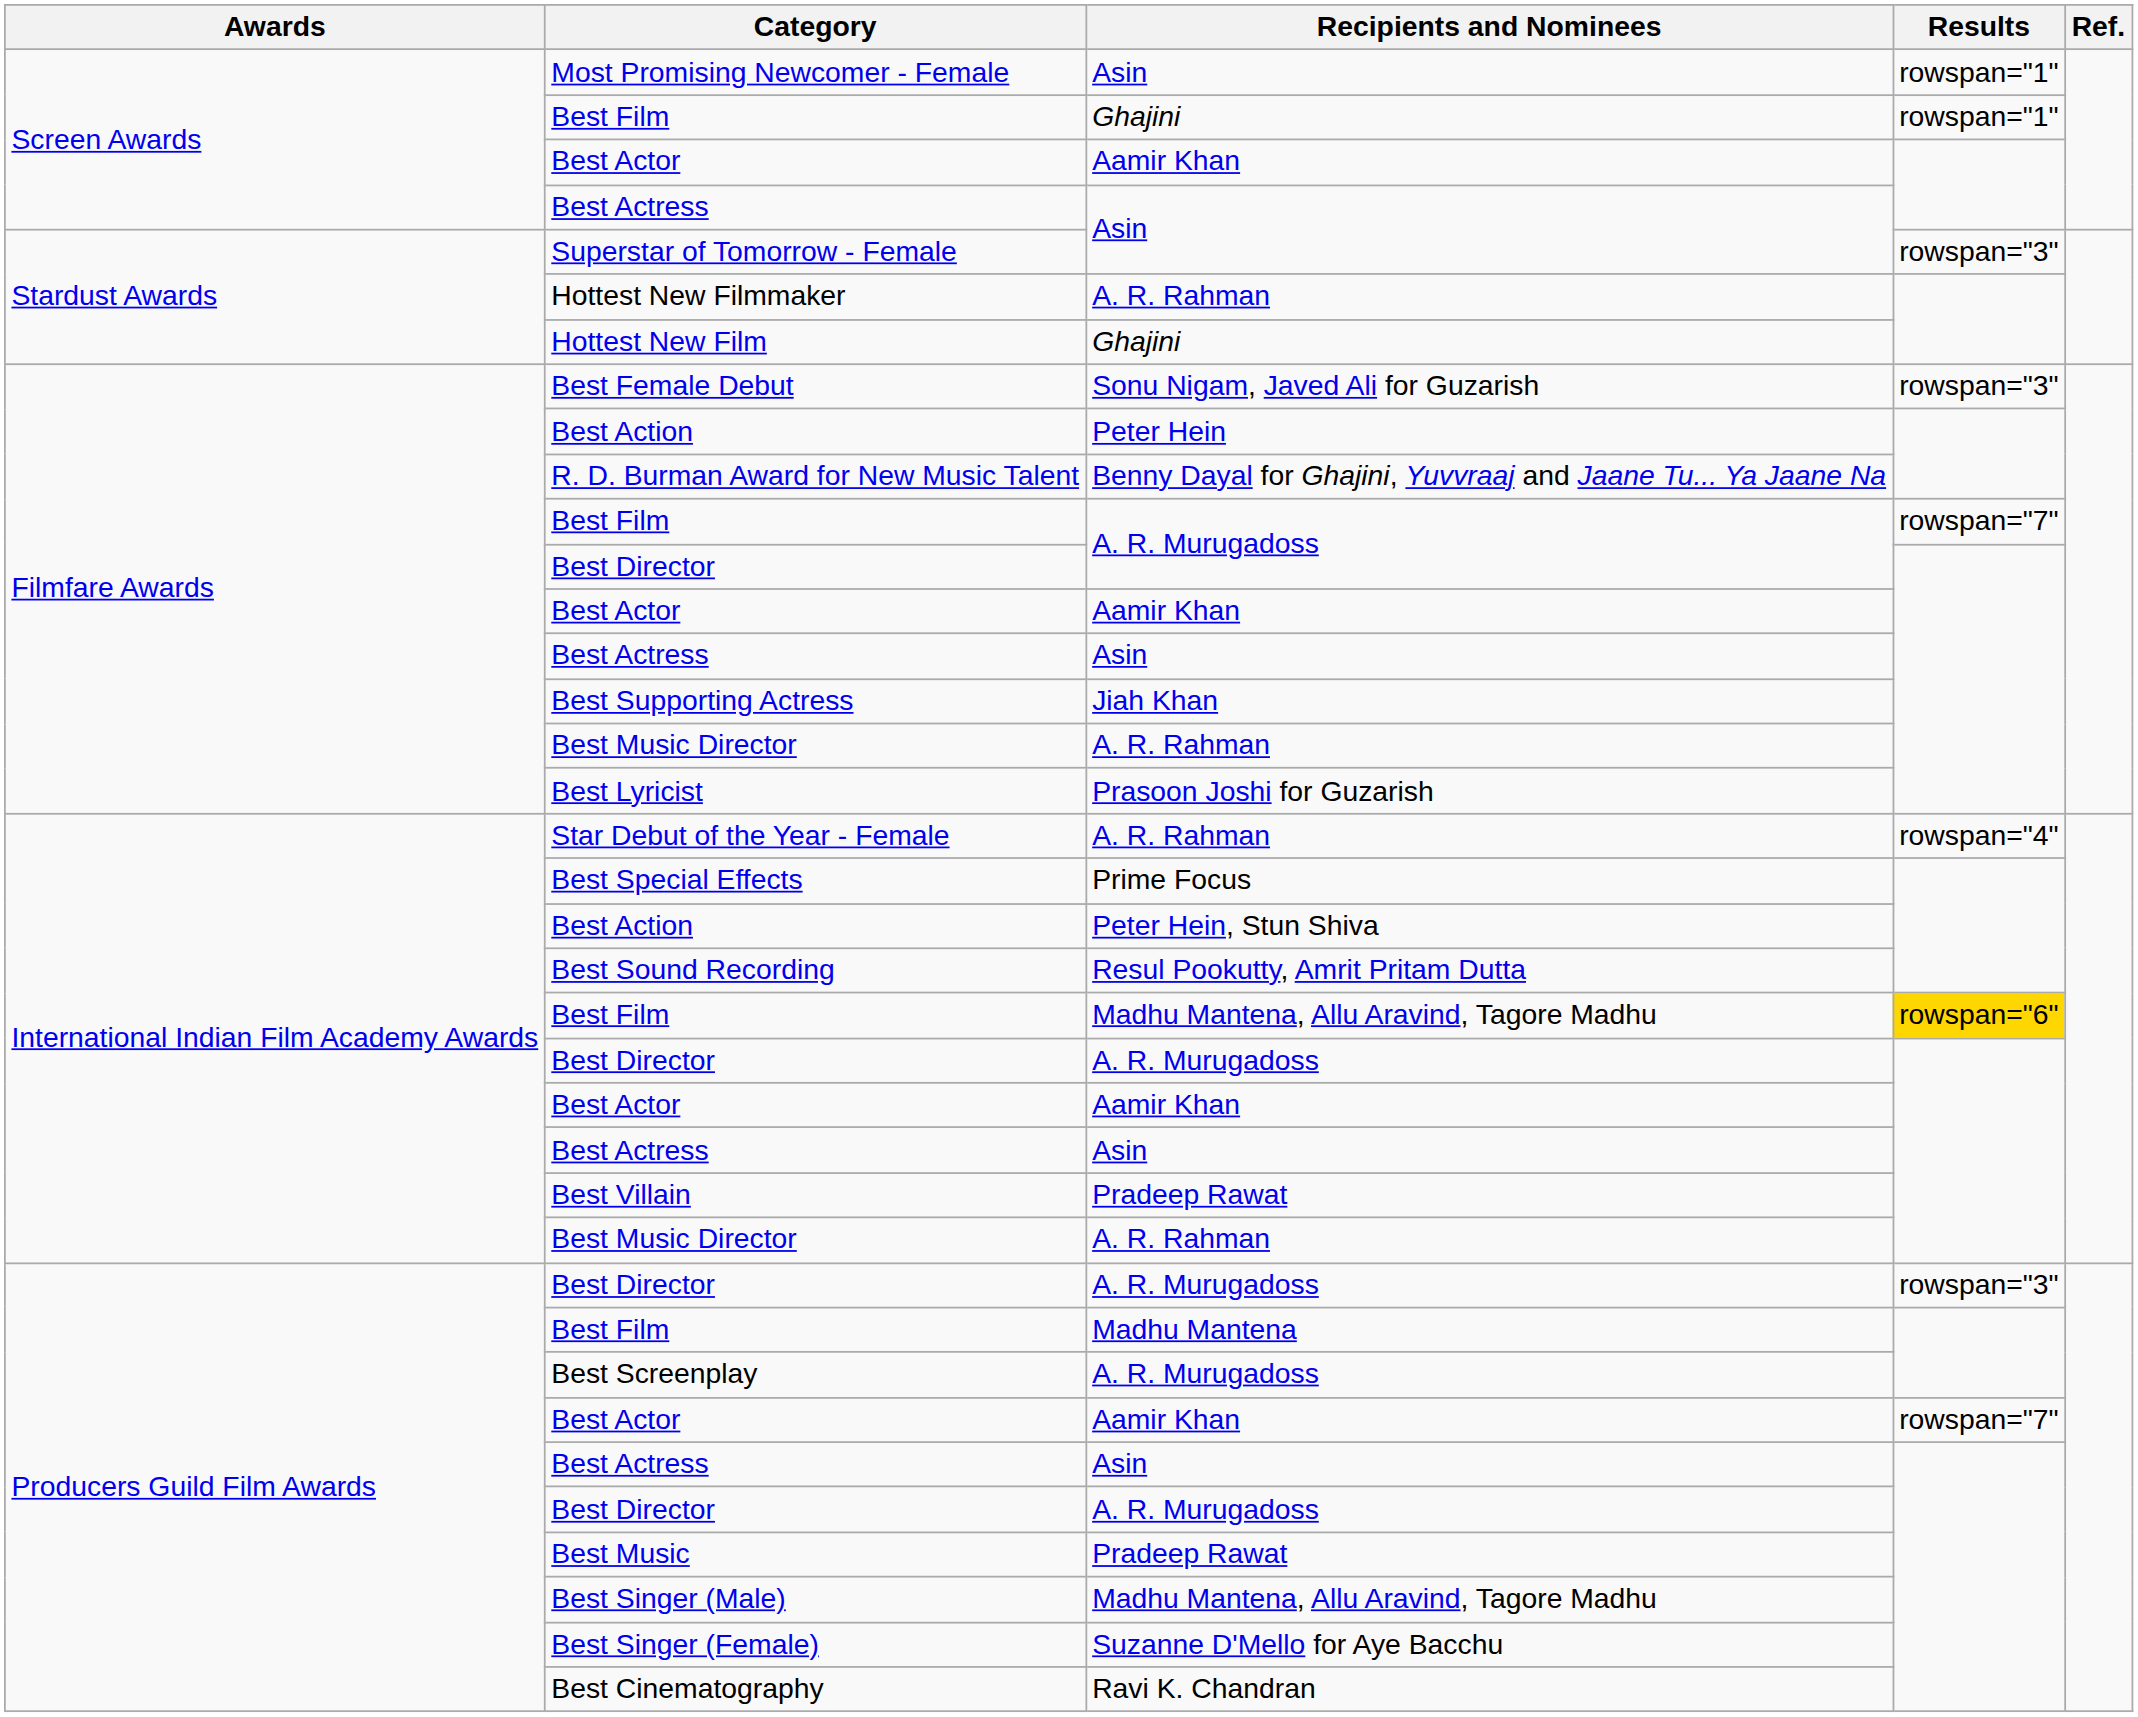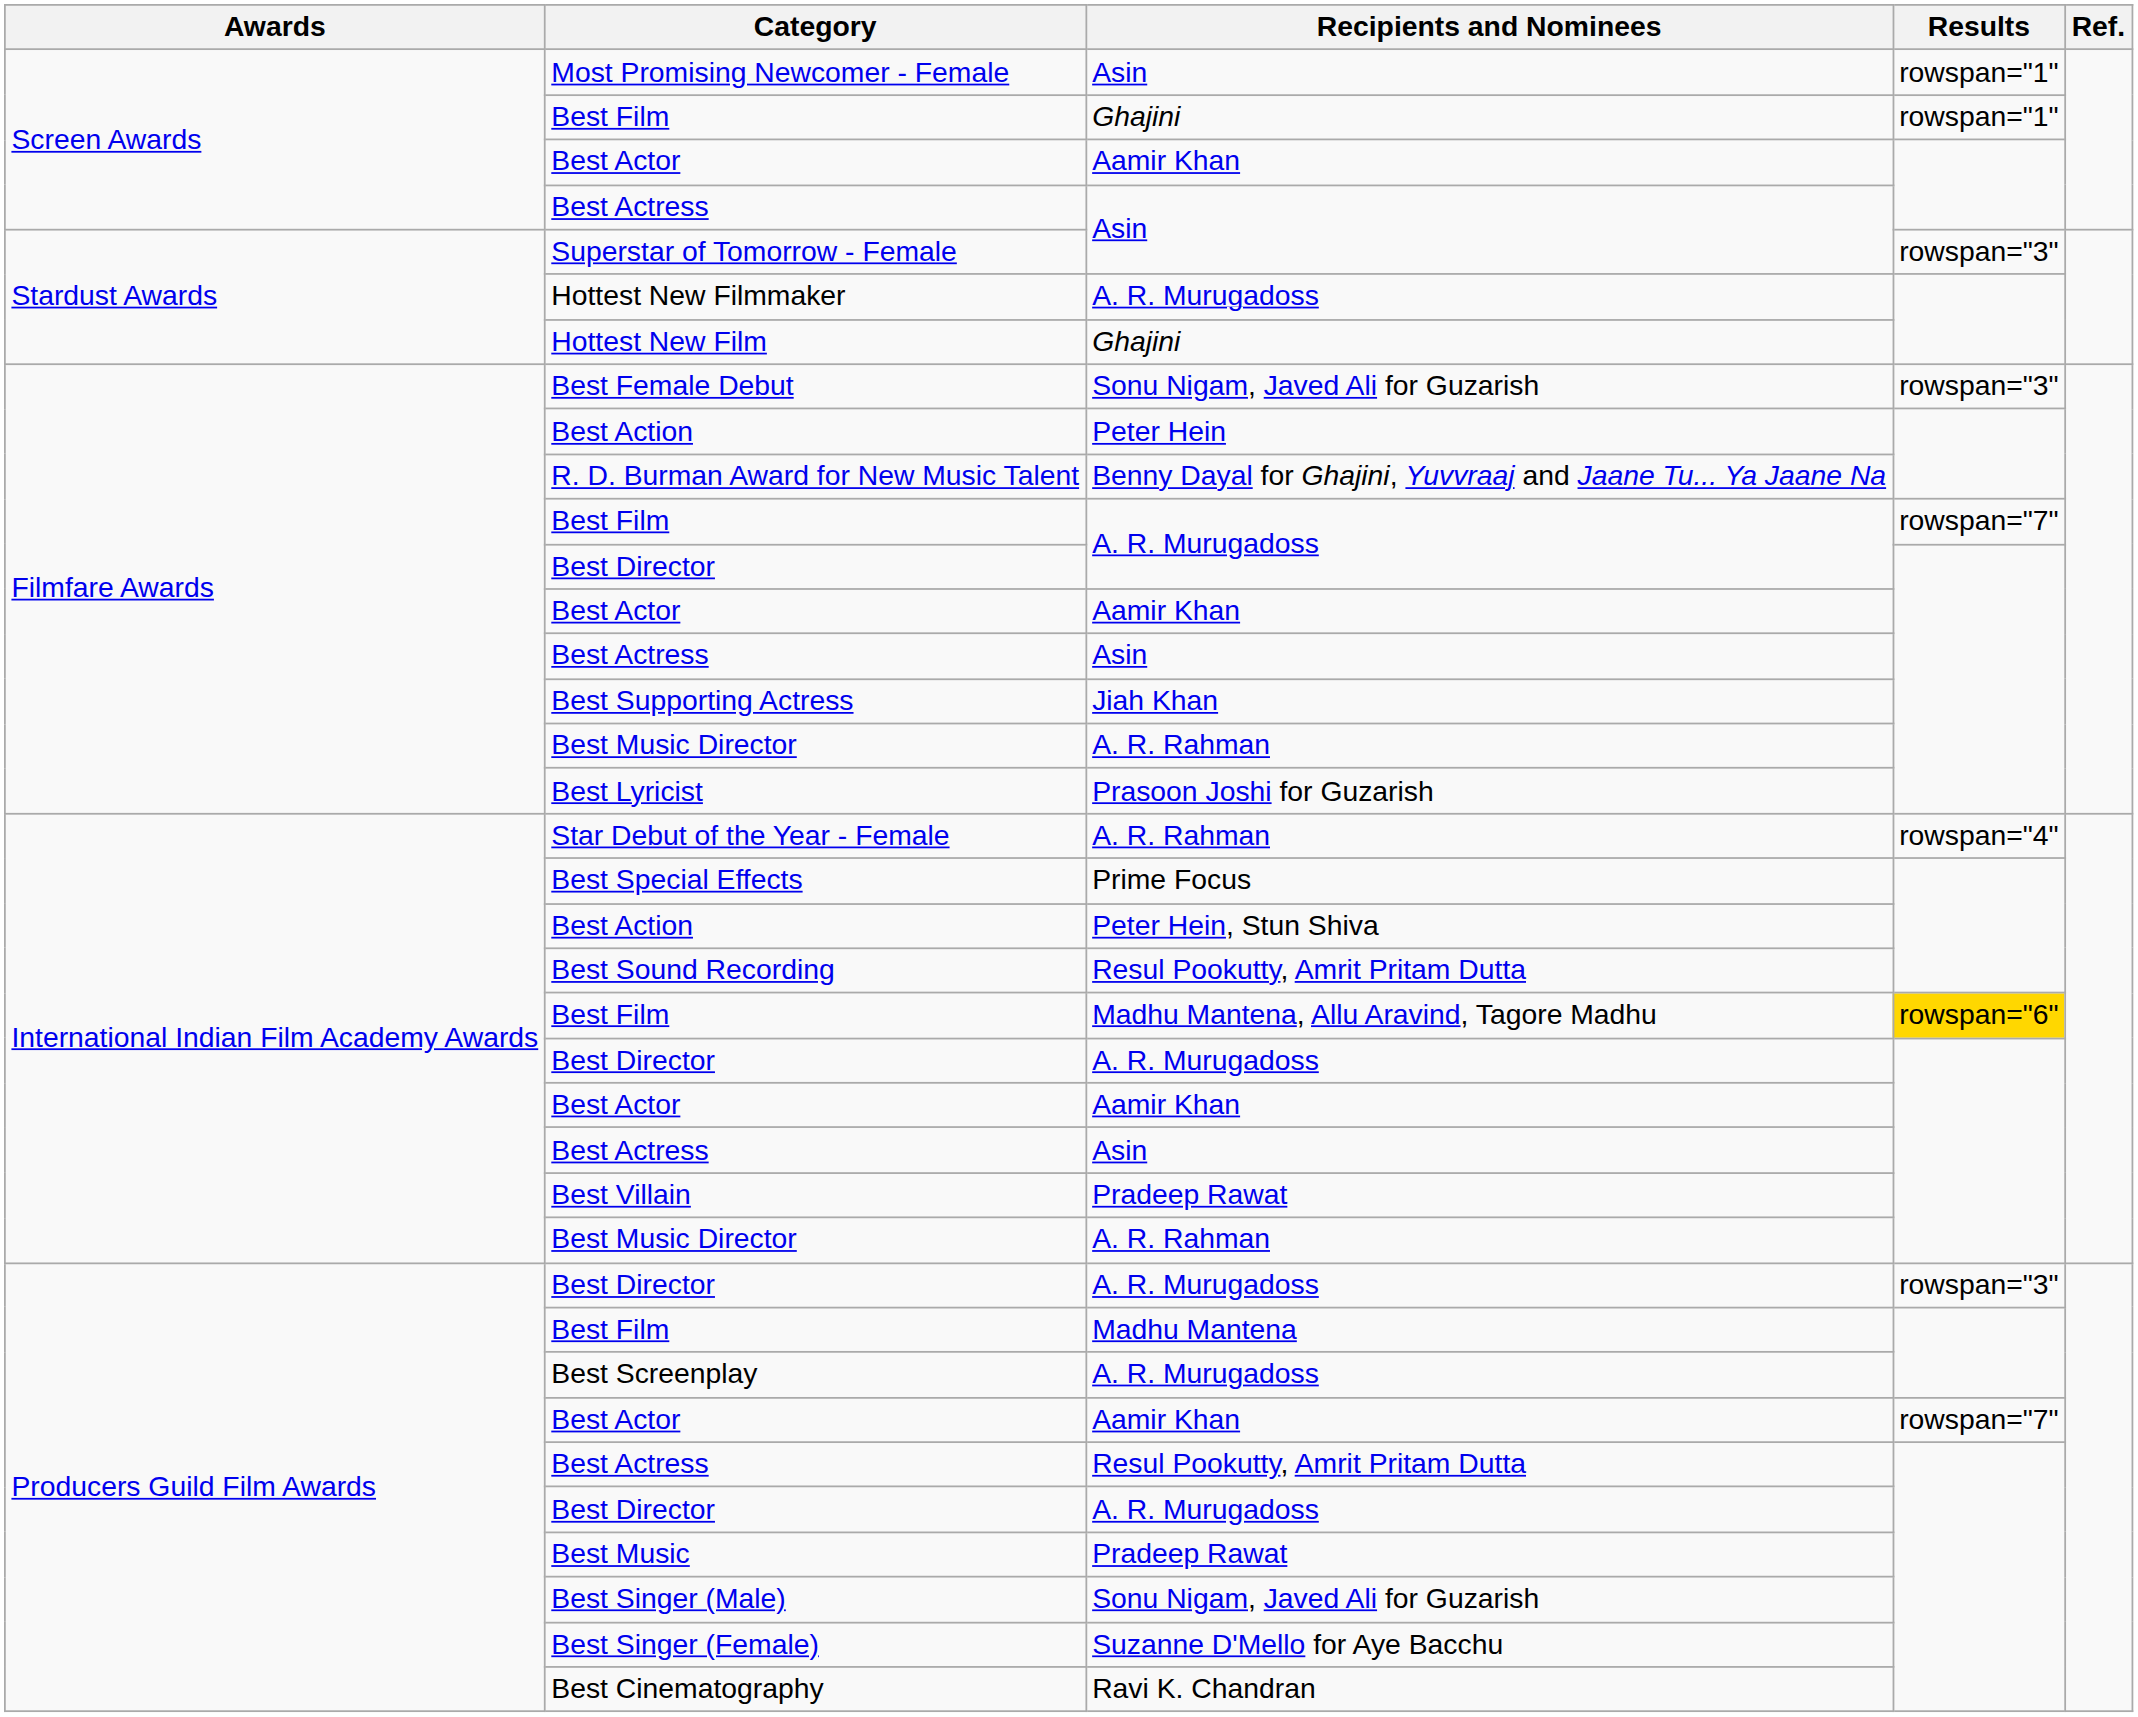(1181, 296) A. R. Rahman -> (1205, 296) A. R. Murugadoss
(1120, 1464) Asin -> (1309, 1464) Resul Pookutty, Amrit Pritam Dutta
(1374, 1598) Madhu Mantena, Allu Aravind, Tagore Madhu -> (1316, 1598) Sonu Nigam, Javed Ali for Guzarish
